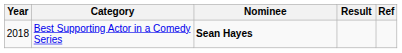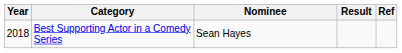(224, 34) bold -> (224, 34) normal
